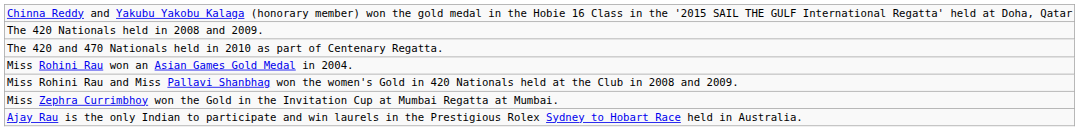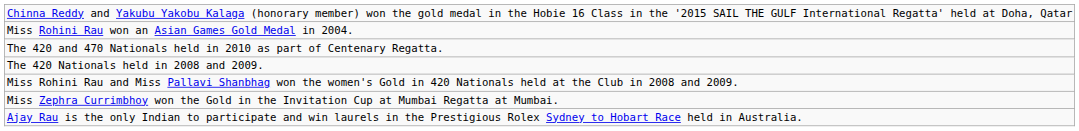(135, 30) The 420 Nationals held in 2008 and 2009. -> (180, 30) Miss Rohini Rau won an Asian Games Gold Medal in 2004.
(180, 65) Miss Rohini Rau won an Asian Games Gold Medal in 2004. -> (135, 65) The 420 Nationals held in 2008 and 2009.
